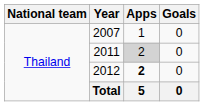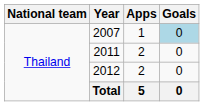(179, 33) no background -> (179, 33) lightblue background
(141, 52) lightgrey background -> (141, 52) no background
(141, 71) bold -> (141, 71) normal
